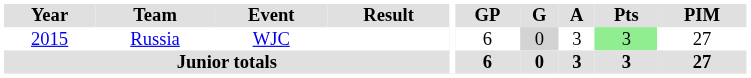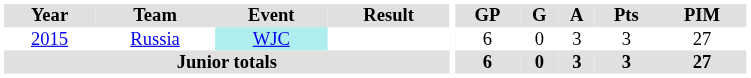(271, 38) no background -> (271, 38) paleturquoise background
(539, 38) lightgrey background -> (539, 38) no background
(626, 38) lightgreen background -> (626, 38) no background
